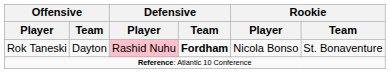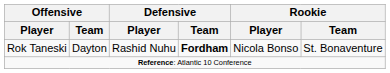(144, 48) pink background -> (144, 48) no background
